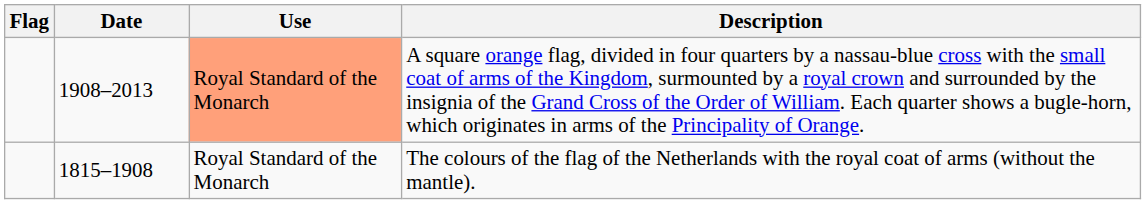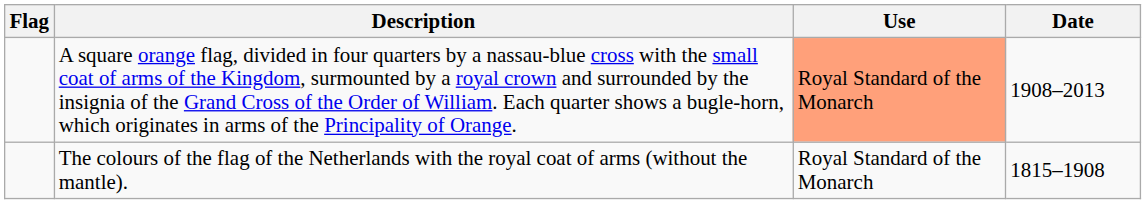columns swapped: (121, 21) <-> (771, 21)
